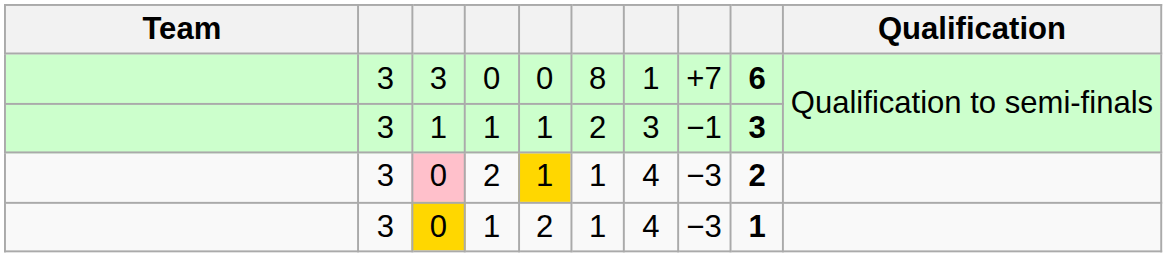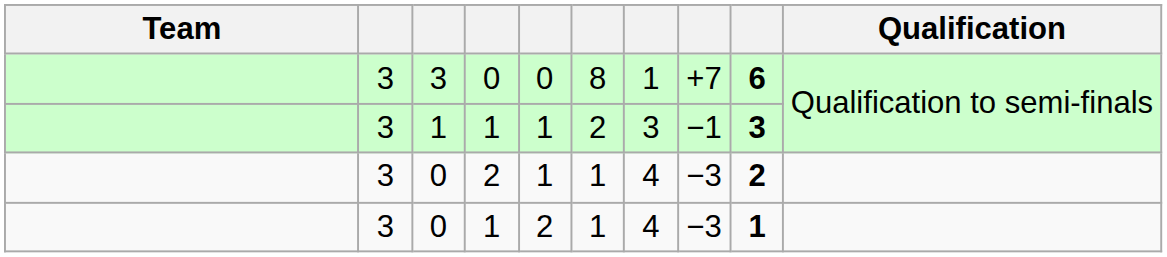(438, 176) pink background -> (438, 176) no background
(545, 176) gold background -> (545, 176) no background
(438, 226) gold background -> (438, 226) no background
